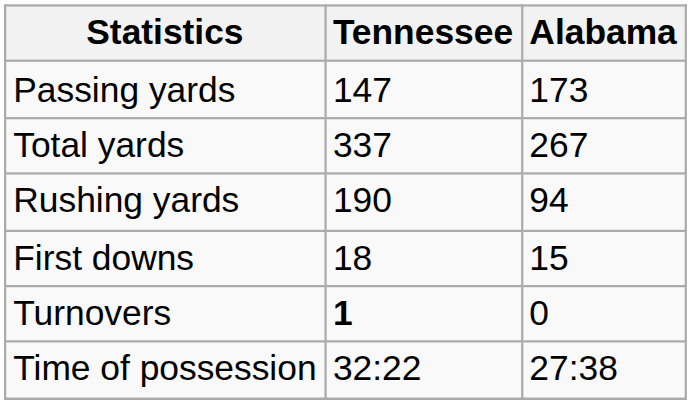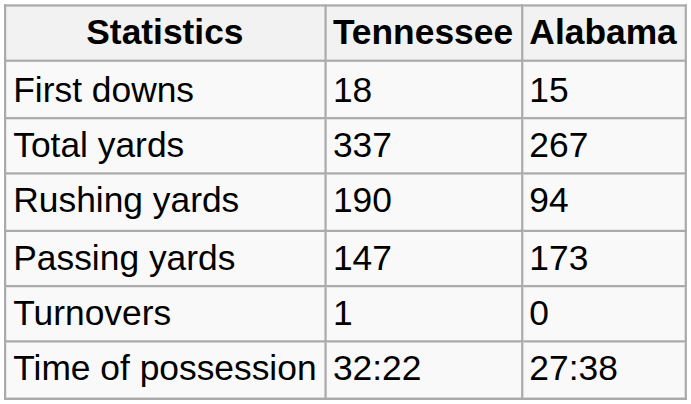rows swapped: (104, 257) <-> (124, 88)
(343, 313) bold -> (343, 313) normal
